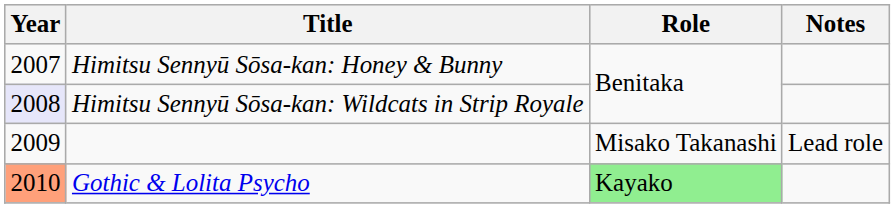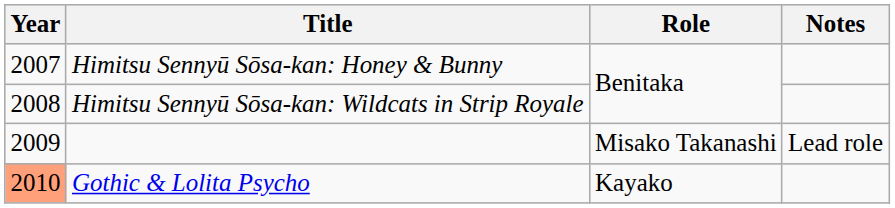(35, 103) lavender background -> (35, 103) no background
(634, 182) lightgreen background -> (634, 182) no background
